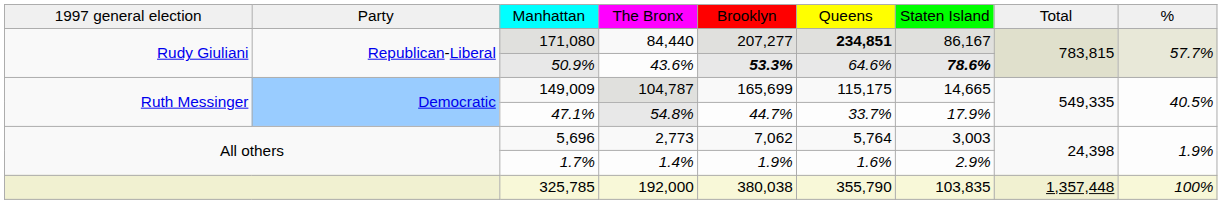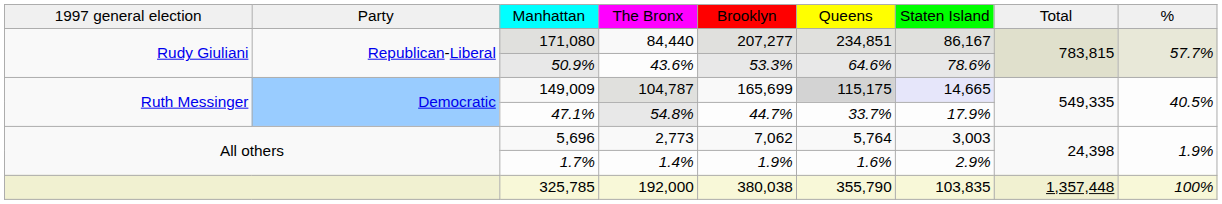(864, 41) bold -> (864, 41) normal
(771, 65) bold -> (771, 65) normal
(969, 65) bold -> (969, 65) normal
(865, 89) no background -> (865, 89) lightgrey background
(967, 89) no background -> (967, 89) lavender background
